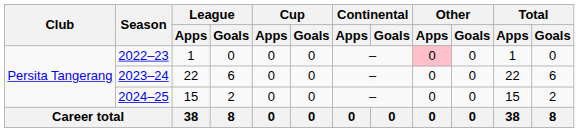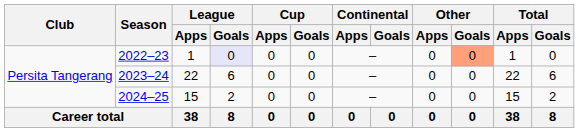(231, 55) no background -> (231, 55) lavender background
(432, 55) pink background -> (432, 55) no background
(472, 55) no background -> (472, 55) lightsalmon background
